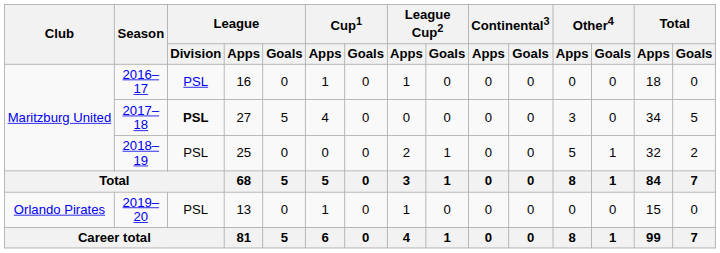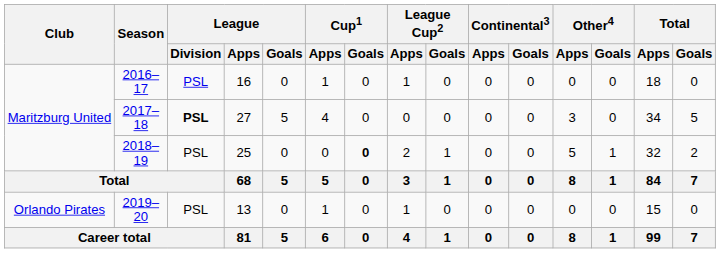(366, 153) normal -> (366, 153) bold
